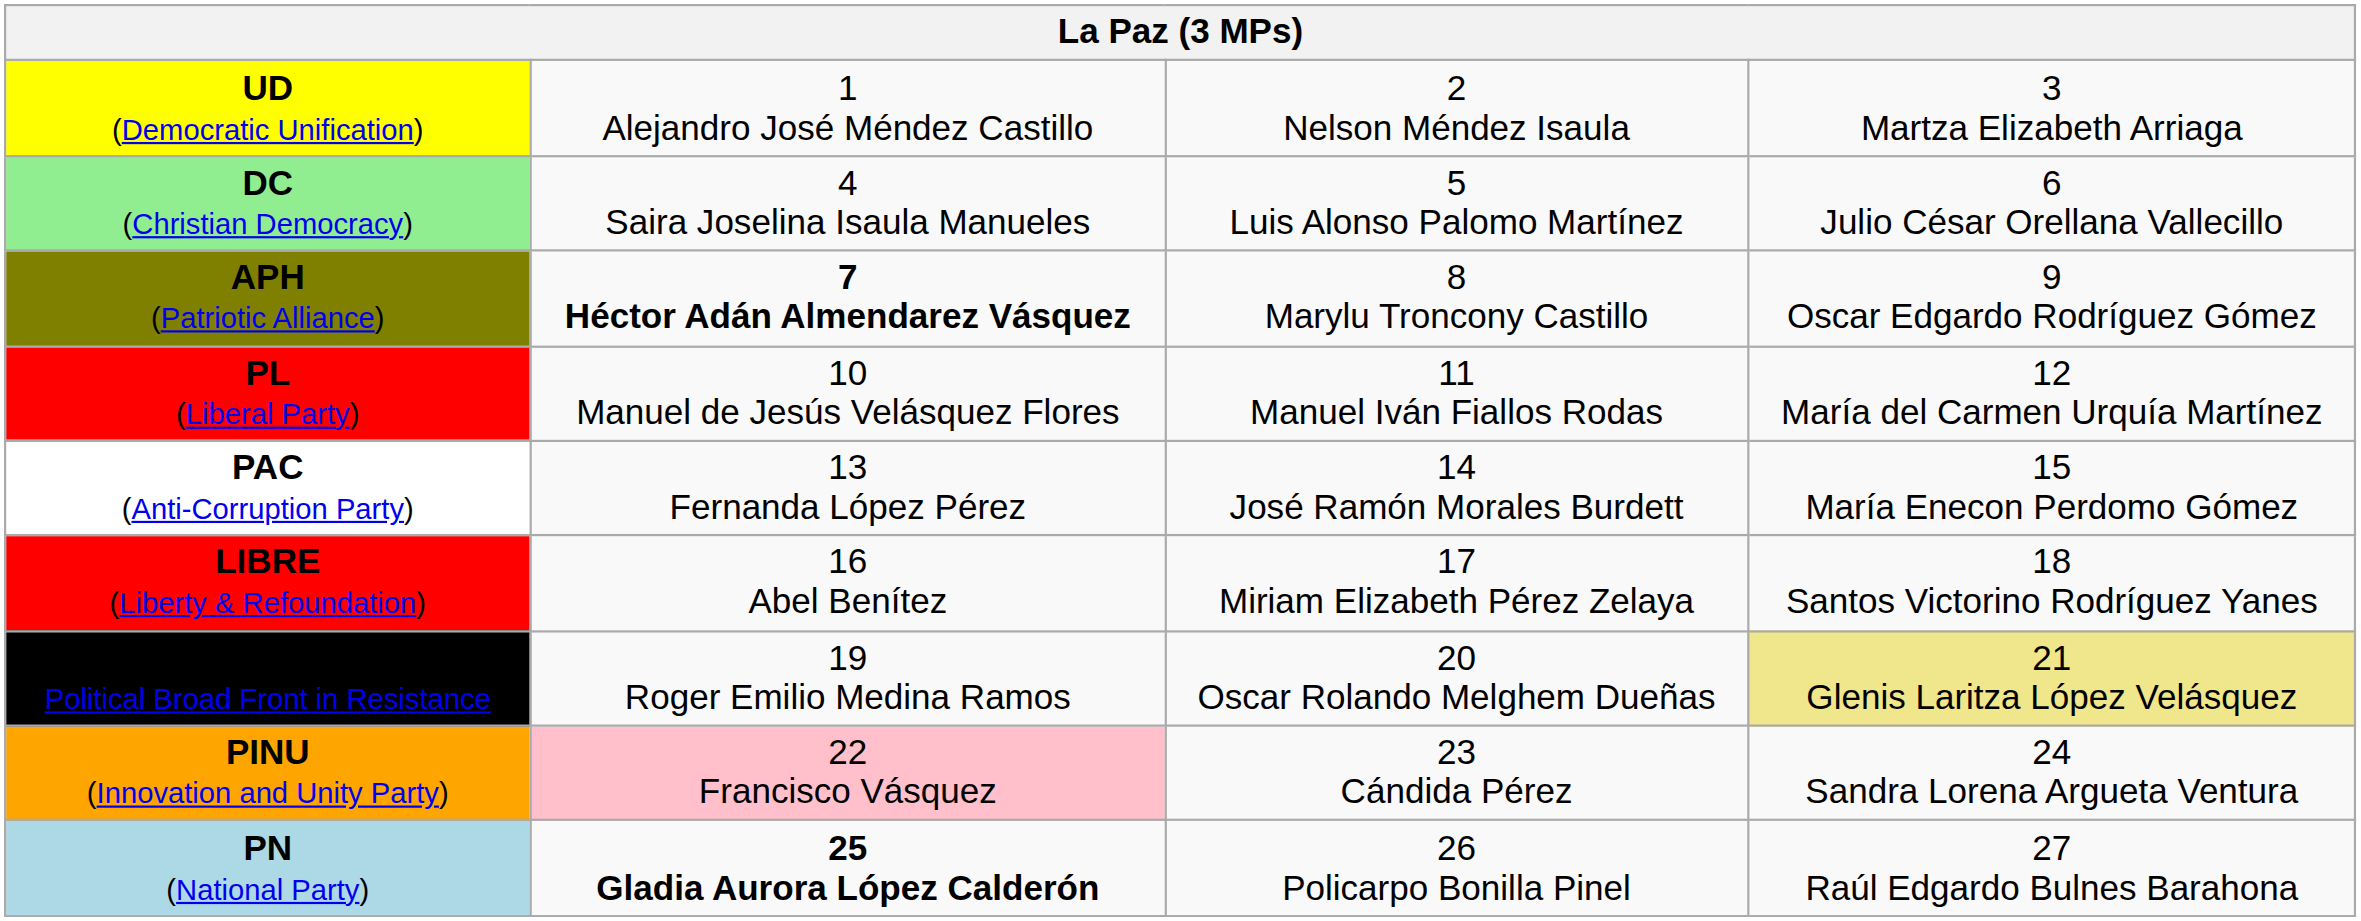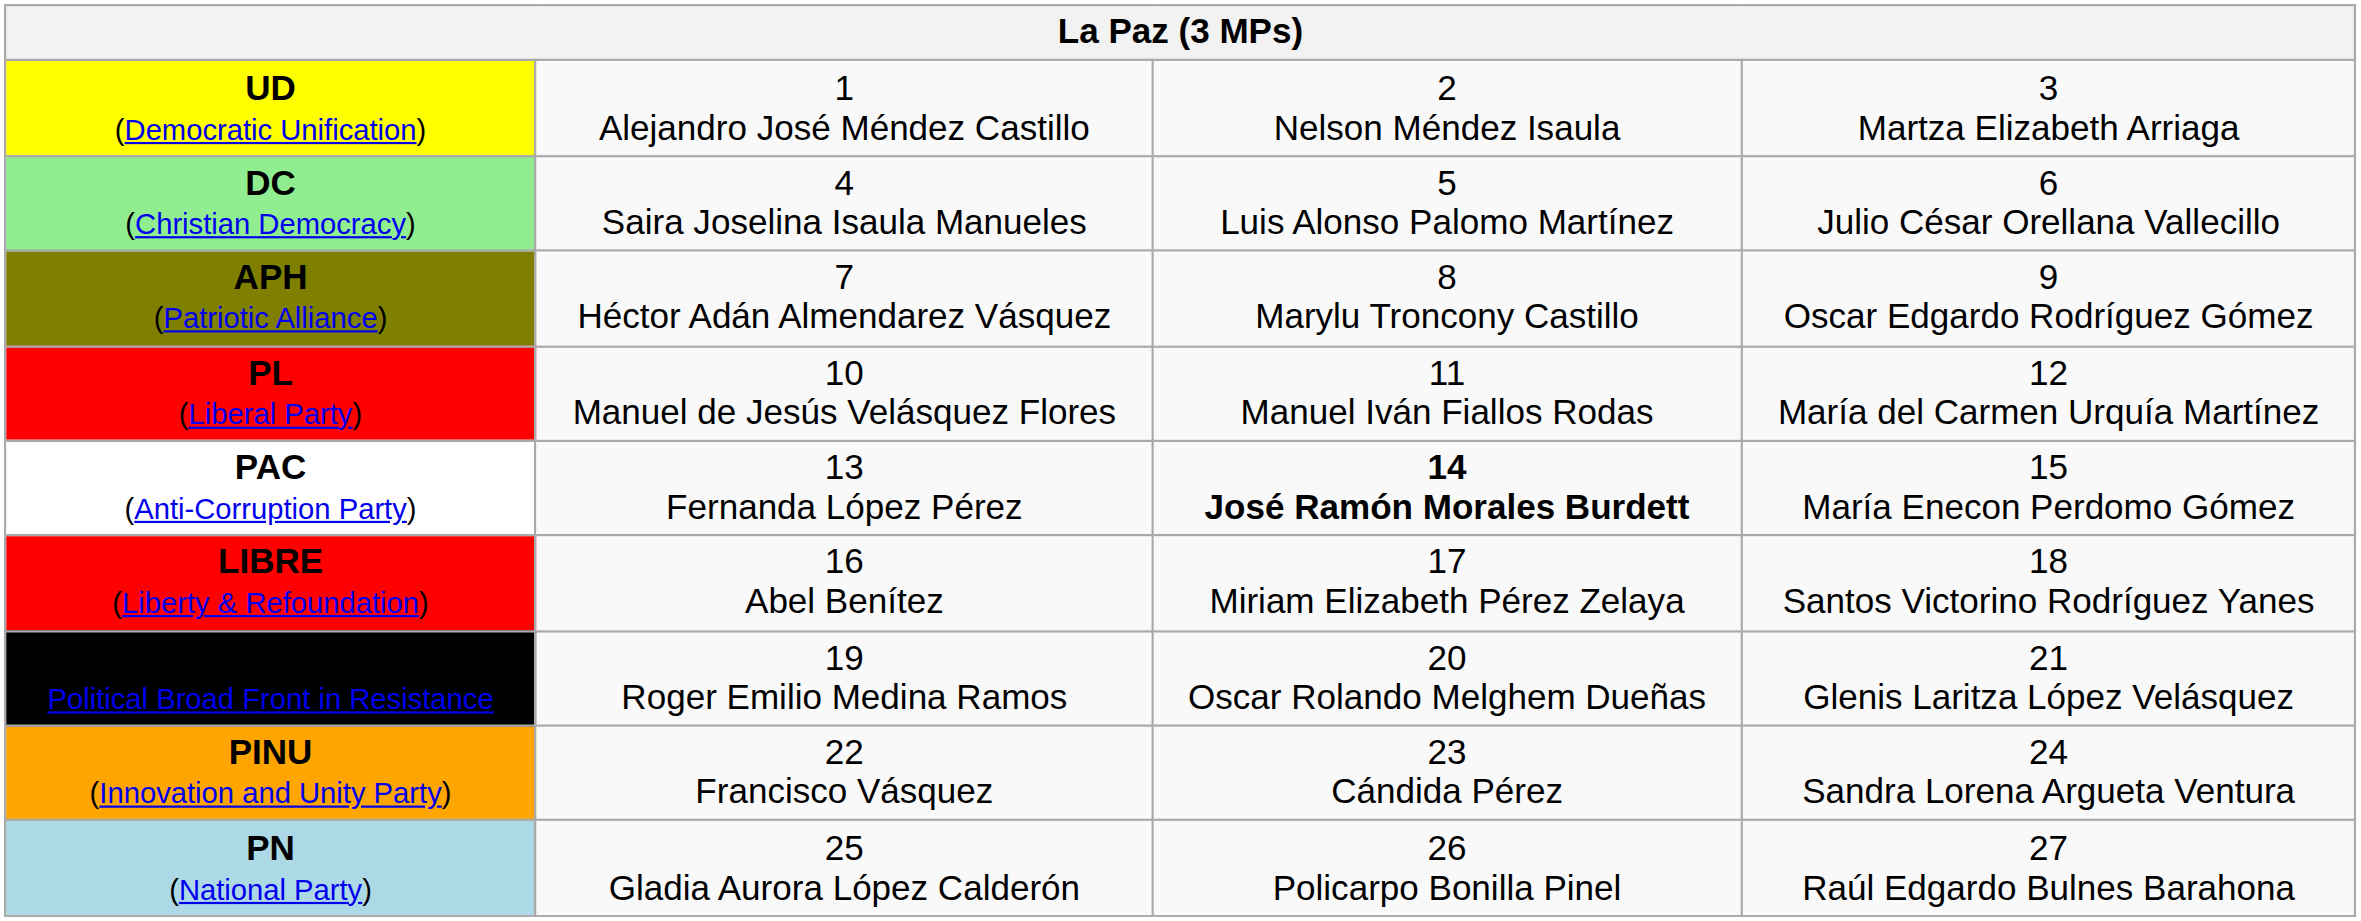(848, 297) bold -> (844, 297) normal
(1457, 487) normal -> (1447, 487) bold
(2052, 677) khaki background -> (2049, 677) no background
(848, 772) pink background -> (844, 772) no background
(848, 867) bold -> (844, 867) normal
